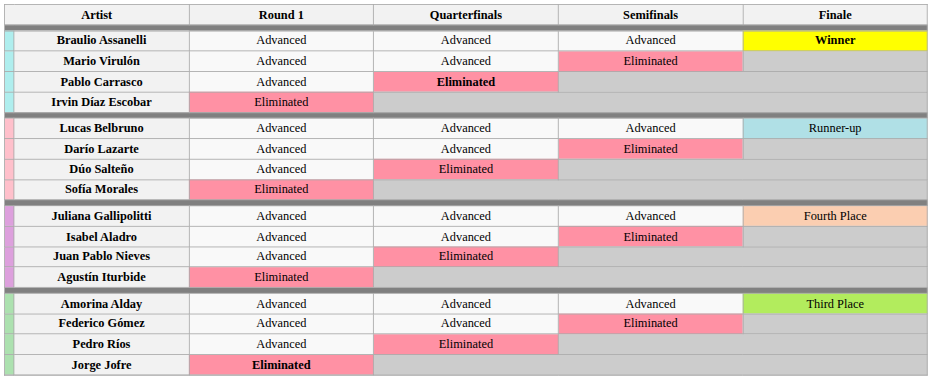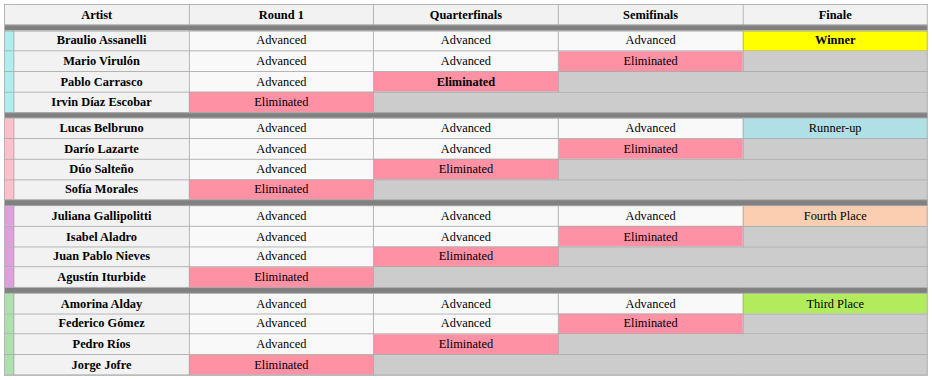(281, 365) bold -> (281, 365) normal
